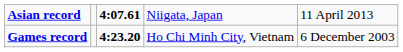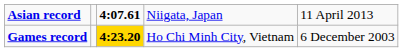(120, 36) no background -> (120, 36) gold background
